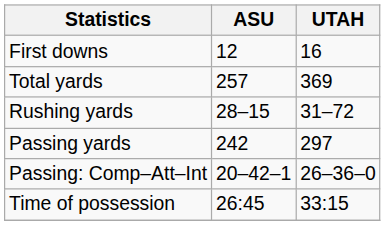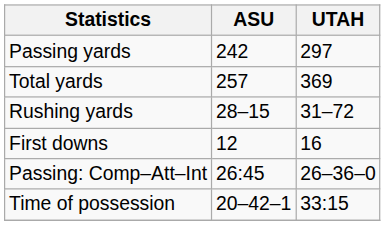rows swapped: (59, 50) <-> (70, 143)
(254, 173) 20–42–1 -> (240, 173) 26:45
(240, 204) 26:45 -> (254, 204) 20–42–1
